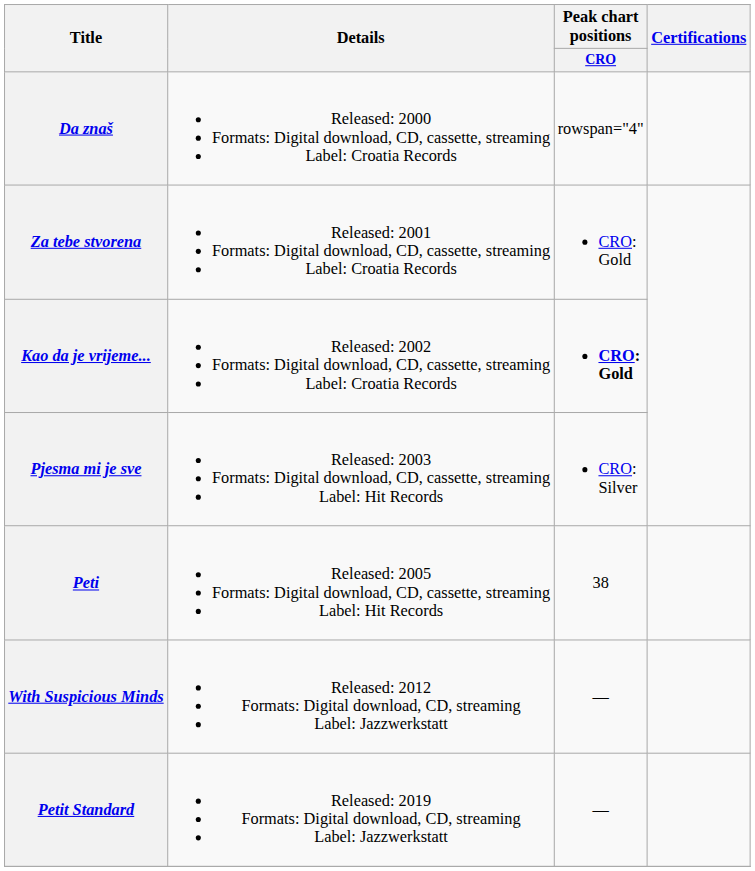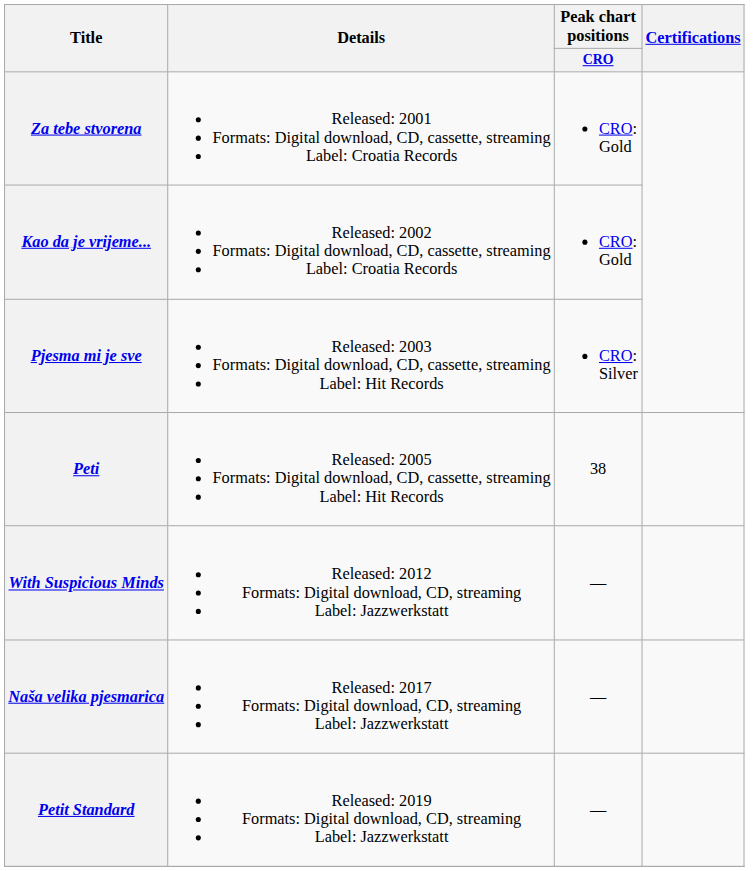- row: (86, 128)
(601, 365) bold -> (598, 251) normal
+ row: (86, 696)
